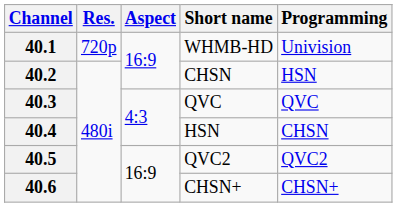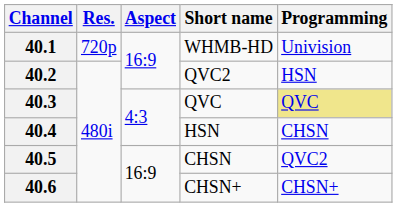(208, 74) CHSN -> (207, 74) QVC2
(300, 103) no background -> (300, 103) khaki background
(207, 159) QVC2 -> (208, 159) CHSN
